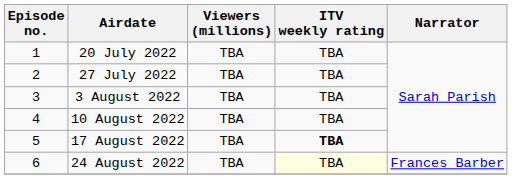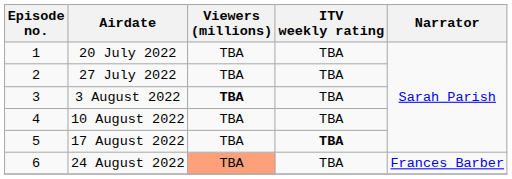(232, 97) normal -> (232, 97) bold
(232, 163) no background -> (232, 163) lightsalmon background
(331, 163) lightyellow background -> (331, 163) no background
